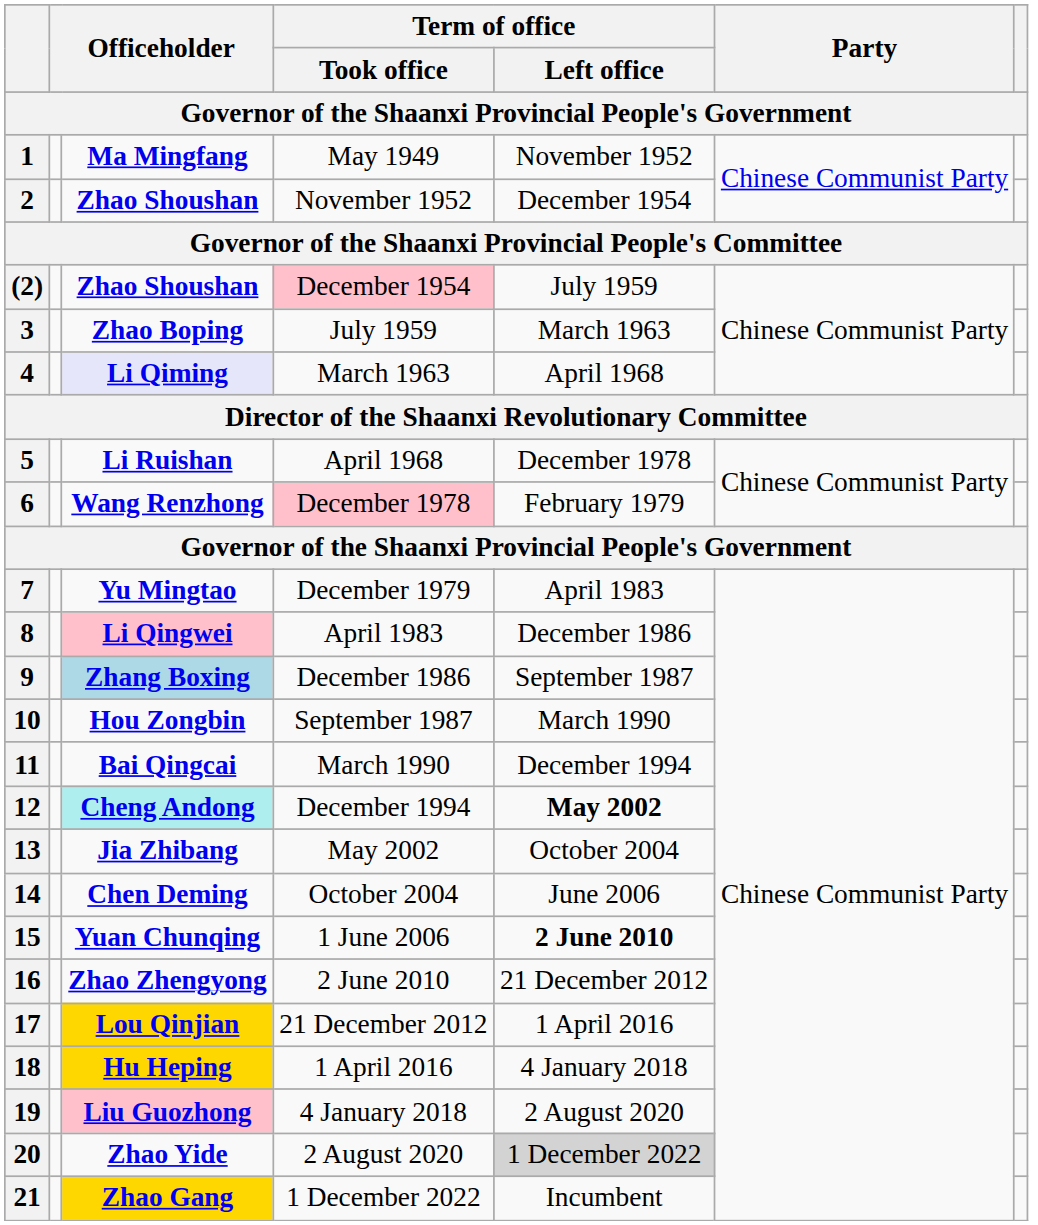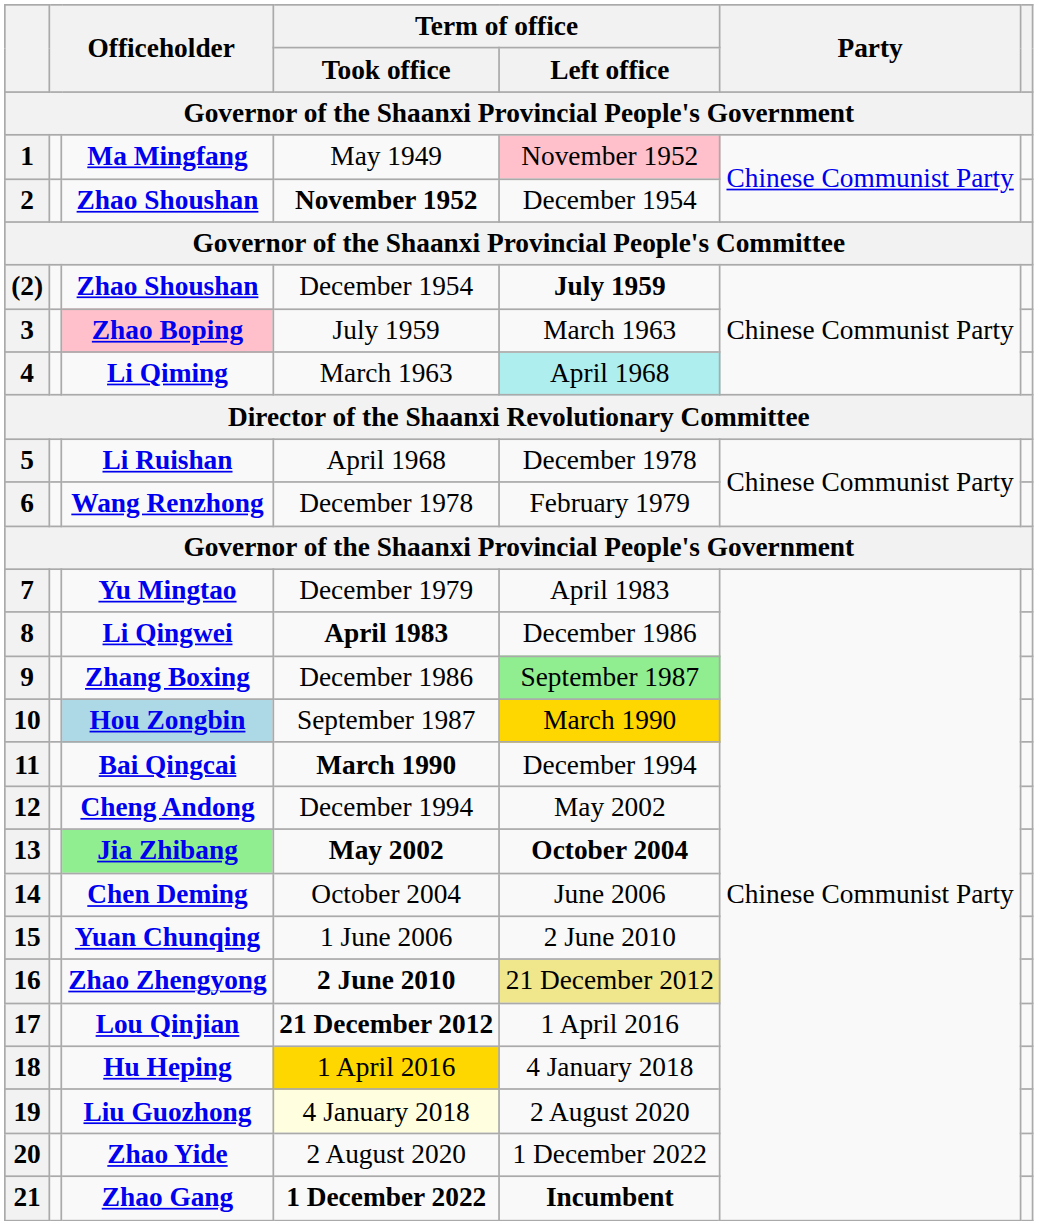(604, 156) no background -> (610, 156) pink background
(383, 199) normal -> (386, 199) bold
(383, 286) pink background -> (386, 286) no background
(604, 286) normal -> (610, 286) bold
(168, 329) no background -> (168, 329) pink background
(167, 373) lavender background -> (167, 373) no background
(604, 373) no background -> (610, 373) paleturquoise background
(383, 503) pink background -> (386, 503) no background
(168, 633) pink background -> (168, 633) no background
(383, 633) normal -> (386, 633) bold
(168, 677) lightblue background -> (168, 677) no background
(604, 677) no background -> (610, 677) lightgreen background
(167, 720) no background -> (167, 720) lightblue background
(604, 720) no background -> (610, 720) gold background
(383, 763) normal -> (386, 763) bold
(168, 807) paleturquoise background -> (168, 807) no background
(604, 807) bold -> (610, 807) normal
(168, 850) no background -> (168, 850) lightgreen background
(383, 850) normal -> (386, 850) bold
(604, 850) normal -> (610, 850) bold
(604, 937) bold -> (610, 937) normal
(383, 980) normal -> (386, 980) bold
(604, 980) no background -> (610, 980) khaki background
(167, 1024) gold background -> (167, 1024) no background
(383, 1024) normal -> (386, 1024) bold
(168, 1067) gold background -> (168, 1067) no background
(383, 1067) no background -> (386, 1067) gold background
(168, 1110) pink background -> (168, 1110) no background
(383, 1110) no background -> (386, 1110) lightyellow background
(604, 1154) lightgrey background -> (610, 1154) no background
(168, 1197) gold background -> (168, 1197) no background
(383, 1197) normal -> (386, 1197) bold
(604, 1197) normal -> (610, 1197) bold
